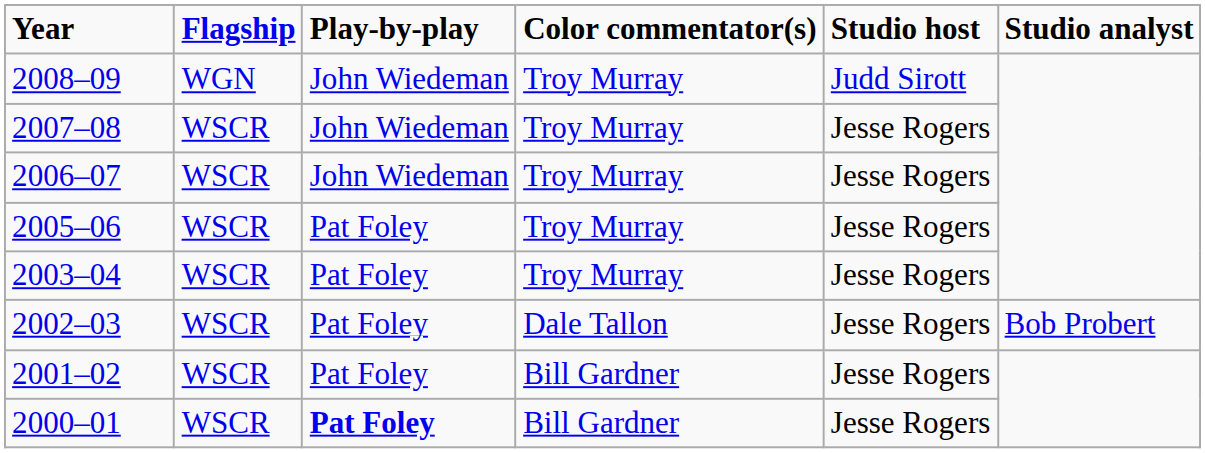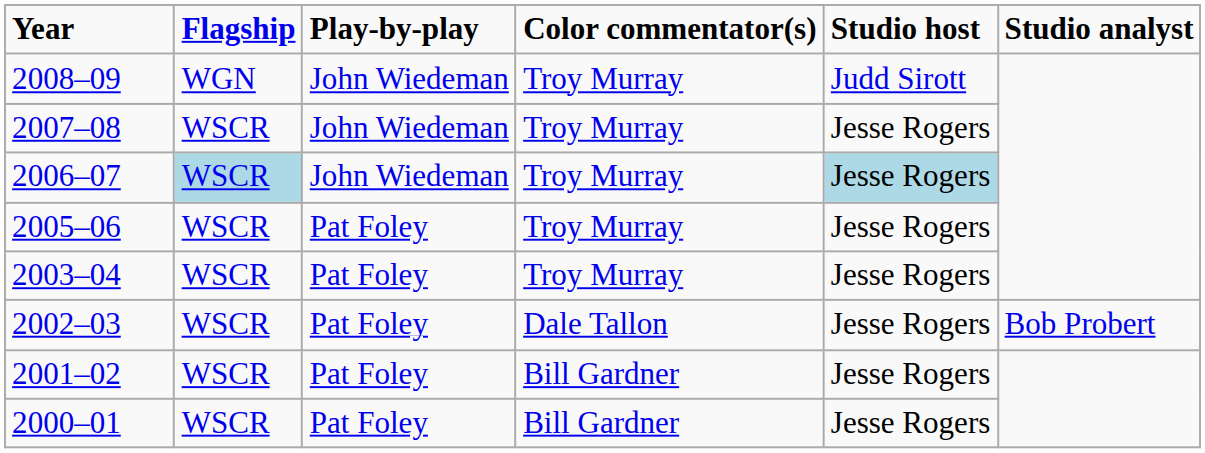(226, 176) no background -> (226, 176) lightblue background
(911, 176) no background -> (911, 176) lightblue background
(372, 422) bold -> (369, 422) normal
